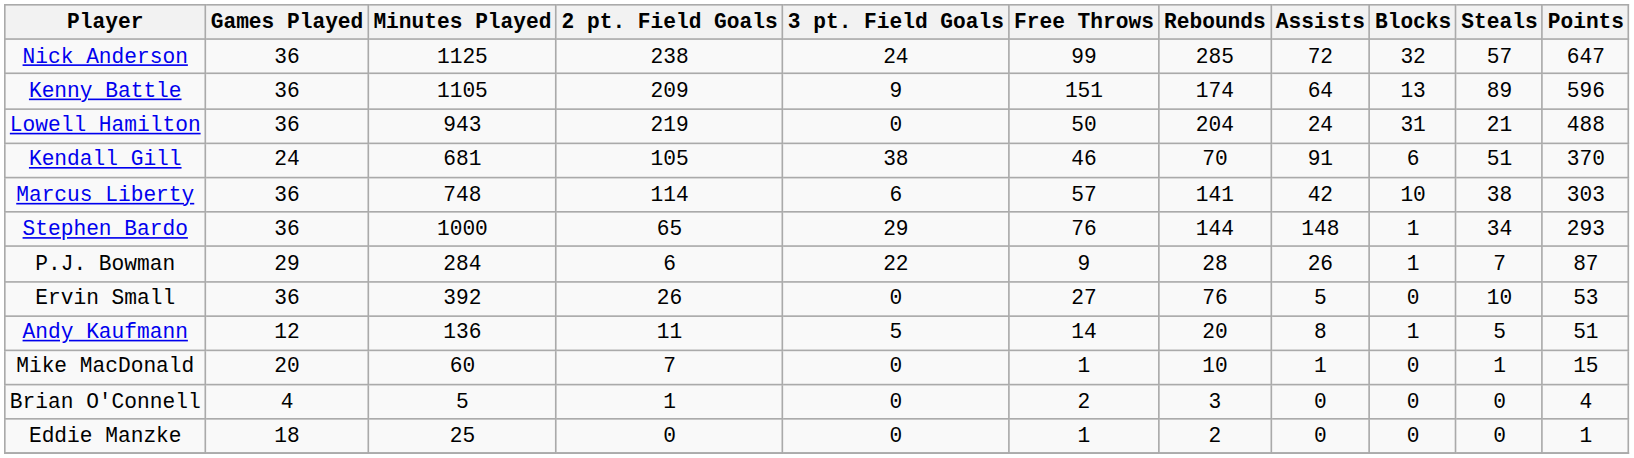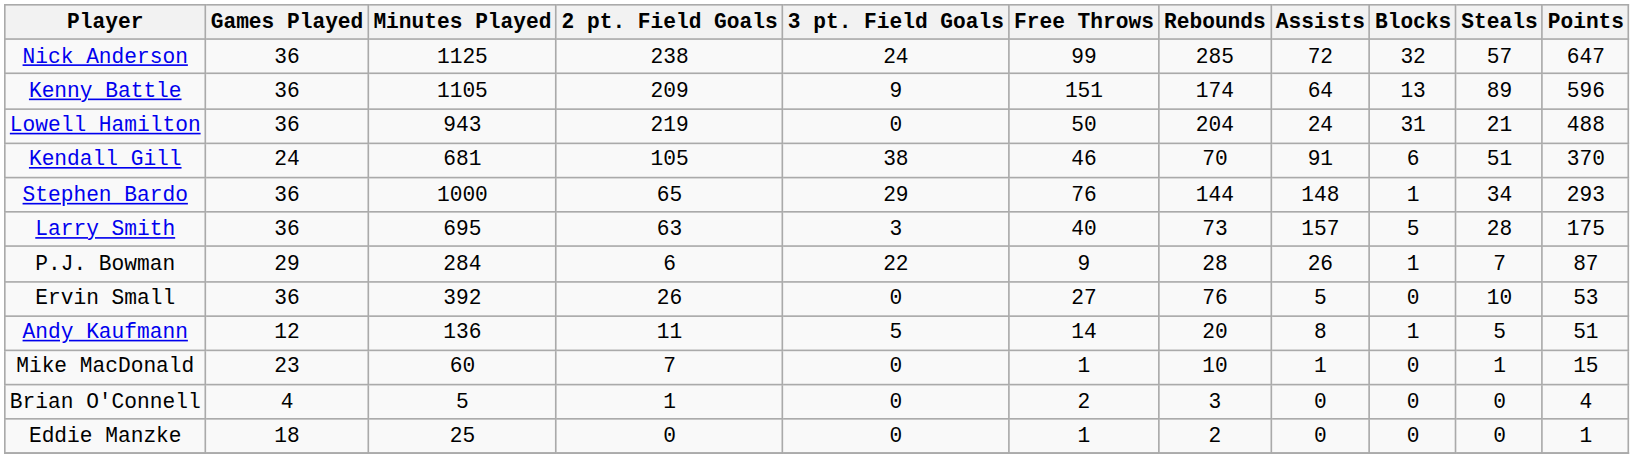- row: (105, 195)
+ row: (105, 229)
(287, 367) 20 -> (287, 367) 23
